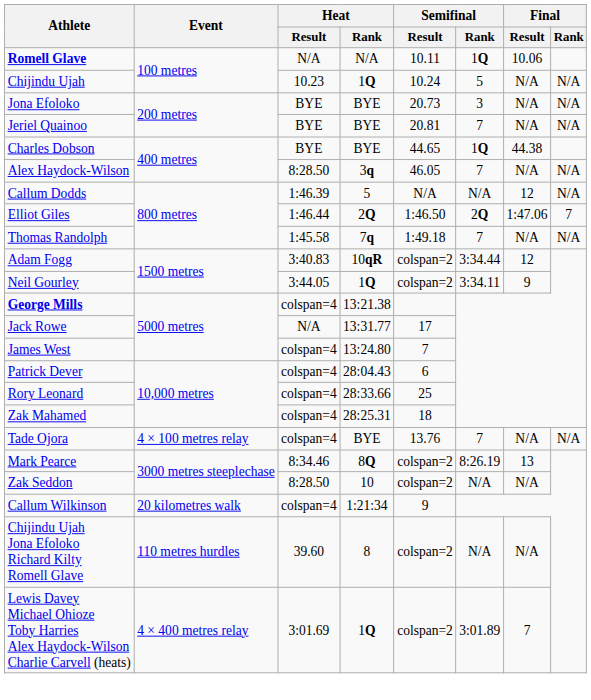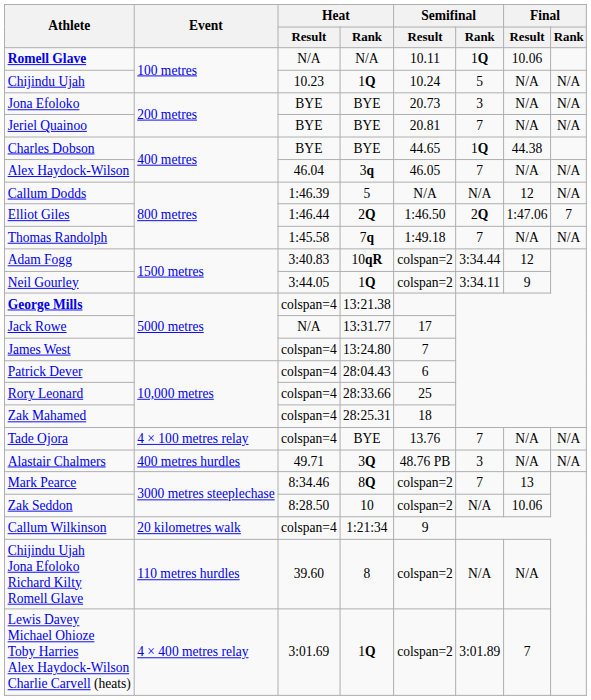(309, 171) 8:28.50 -> (309, 171) 46.04
+ row: (57, 461)
(480, 461) 8:26.19 -> (480, 483) 7
(527, 483) N/A -> (527, 505) 10.06
